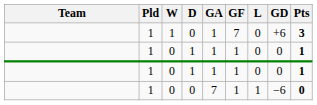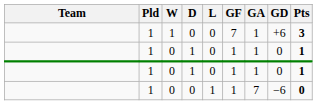columns swapped: (258, 13) <-> (214, 13)
